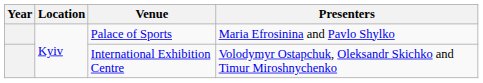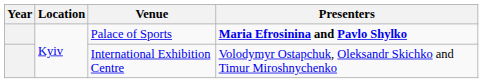(307, 34) normal -> (313, 34) bold
